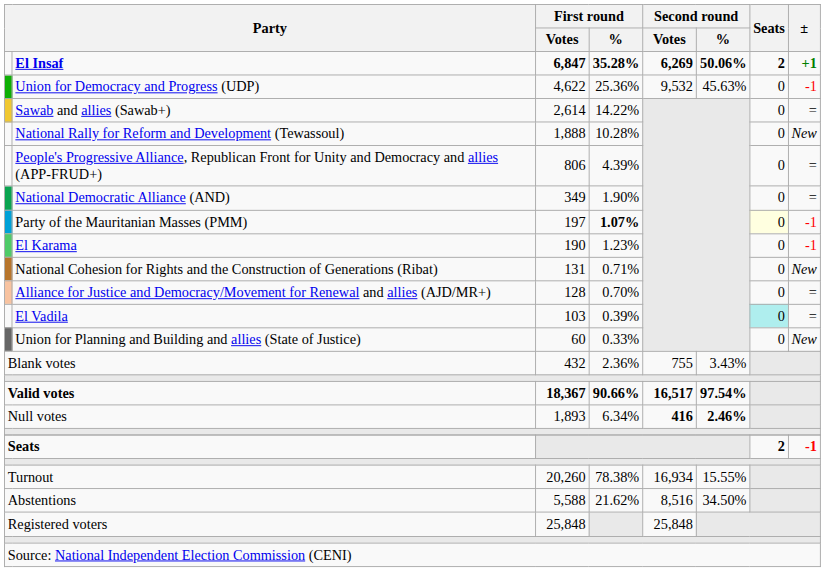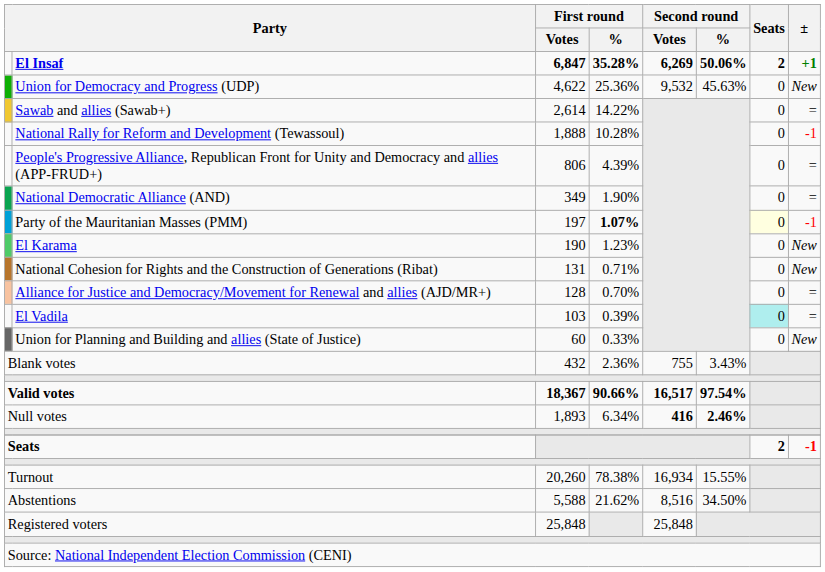(811, 87) -1 -> (804, 87) New
(804, 134) New -> (811, 134) -1
(811, 245) -1 -> (804, 245) New
